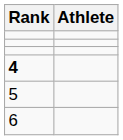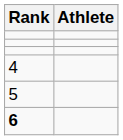(13, 67) bold -> (13, 67) normal
(13, 120) normal -> (13, 120) bold
